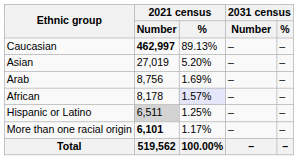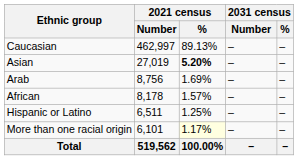(156, 46) bold -> (156, 46) normal
(196, 63) normal -> (196, 63) bold
(196, 96) lavender background -> (196, 96) no background
(149, 113) lightgrey background -> (149, 113) no background
(150, 130) bold -> (150, 130) normal
(196, 130) no background -> (196, 130) lightyellow background
